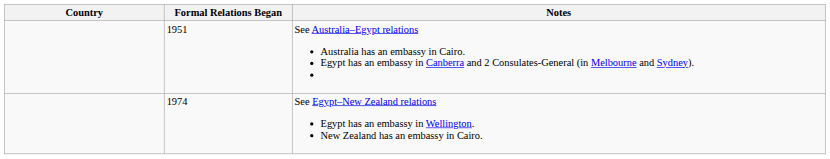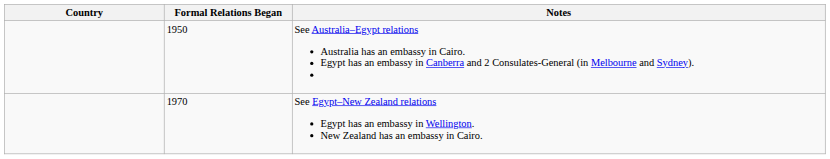(177, 29) 1951 -> (177, 29) 1950
(177, 101) 1974 -> (177, 101) 1970
